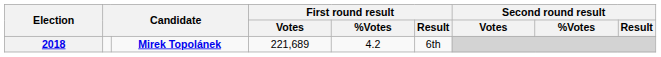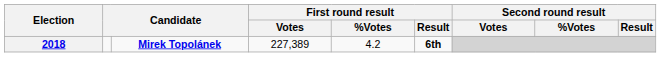(290, 43) 221,689 -> (290, 43) 227,389
(433, 43) normal -> (433, 43) bold
